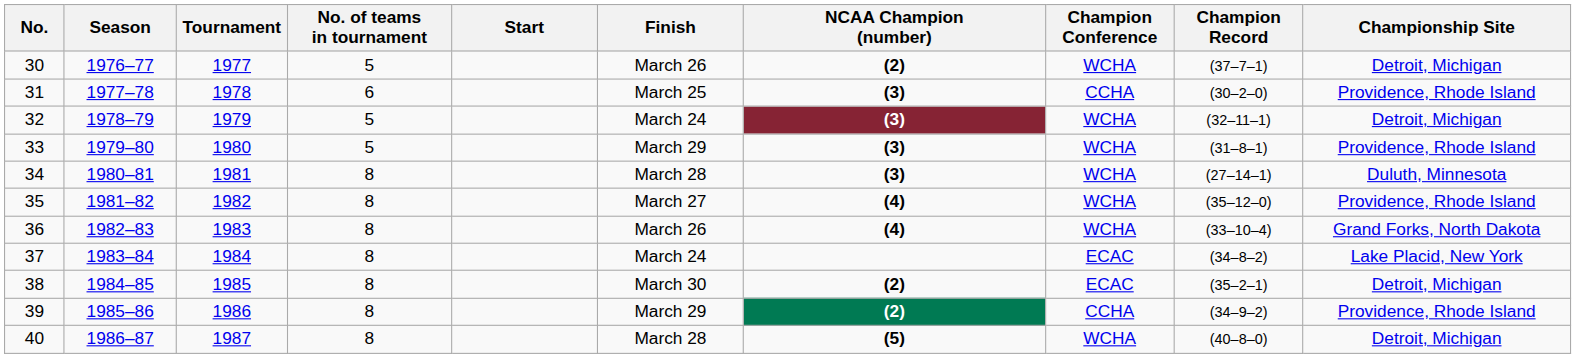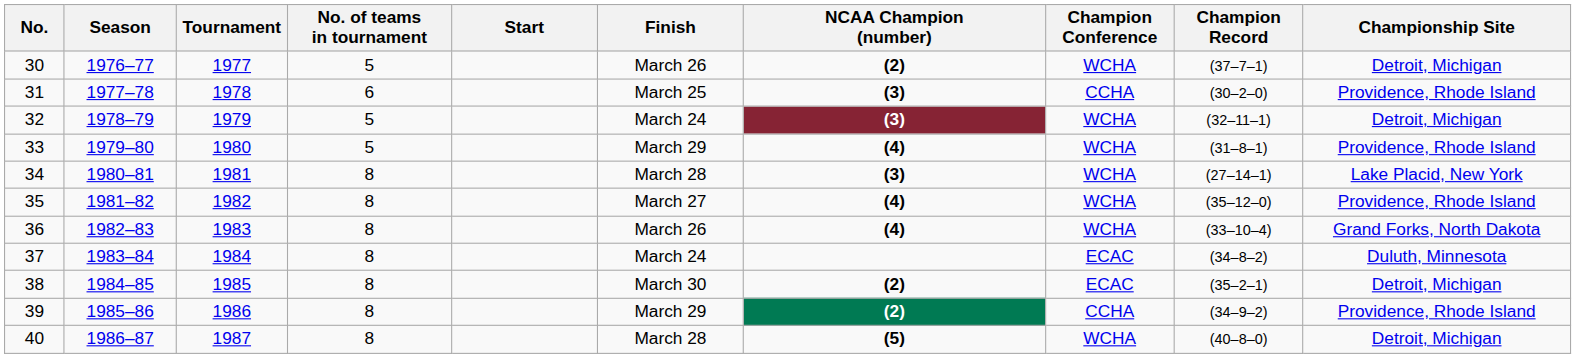(894, 147) (3) -> (894, 147) (4)
(1437, 174) Duluth, Minnesota -> (1437, 174) Lake Placid, New York
(1437, 256) Lake Placid, New York -> (1437, 256) Duluth, Minnesota
